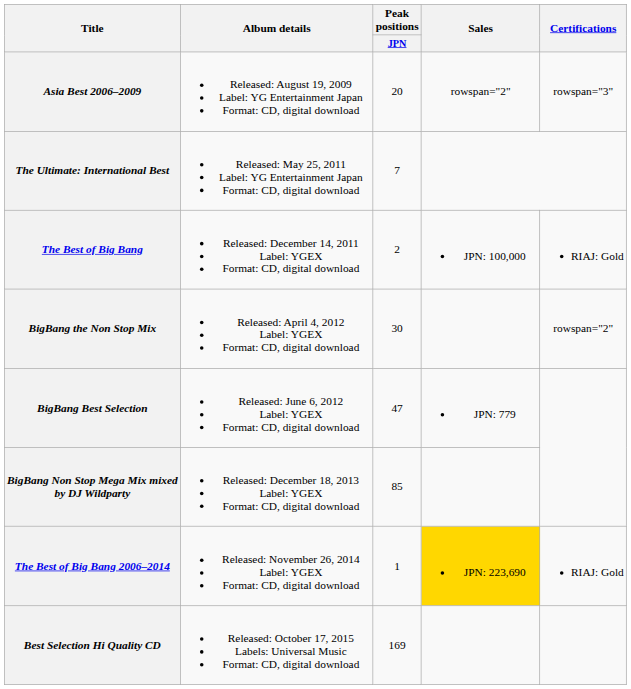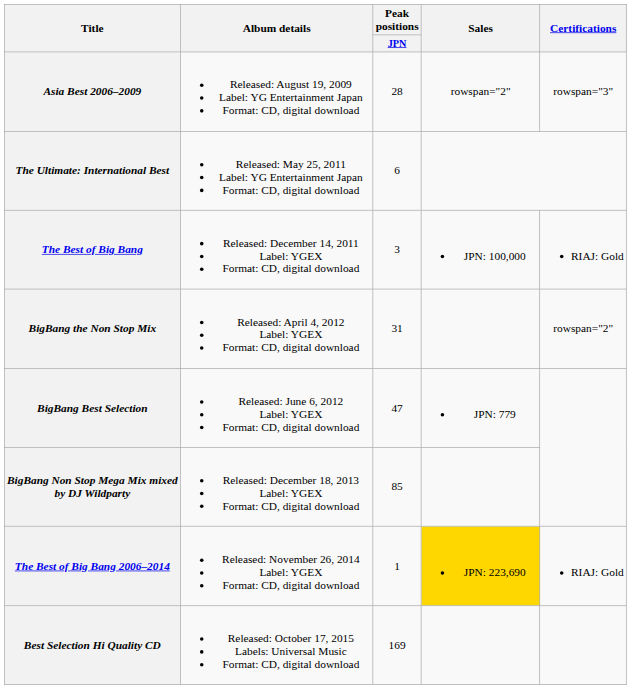(397, 91) 20 -> (397, 91) 28
(397, 170) 7 -> (397, 170) 6
(397, 249) 2 -> (397, 249) 3
(397, 328) 30 -> (397, 328) 31
